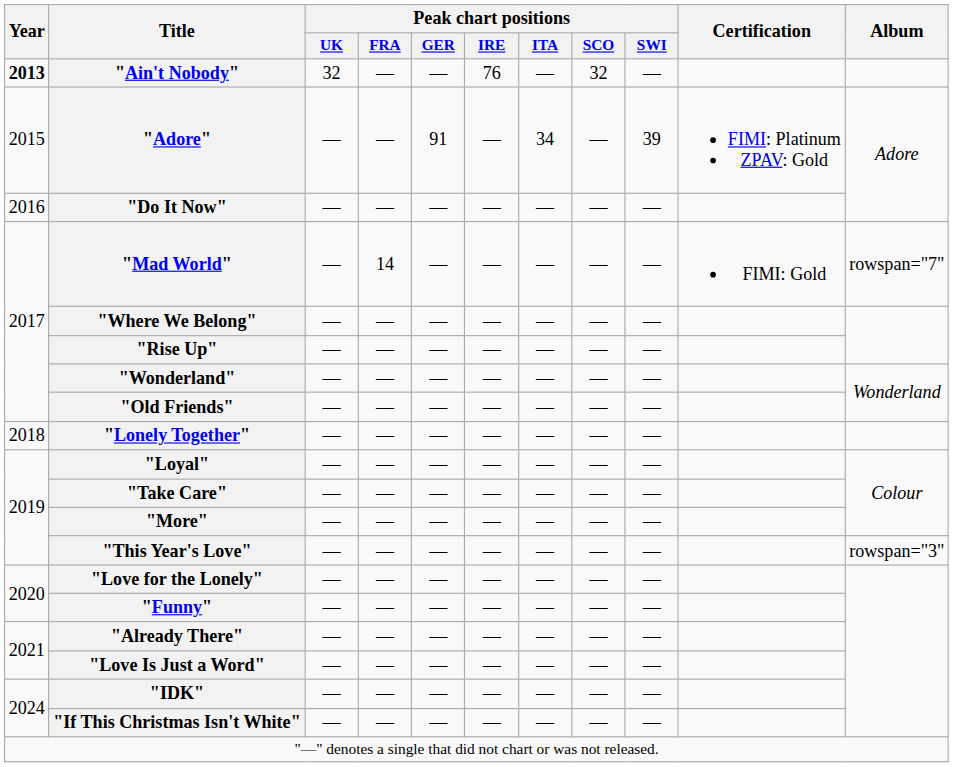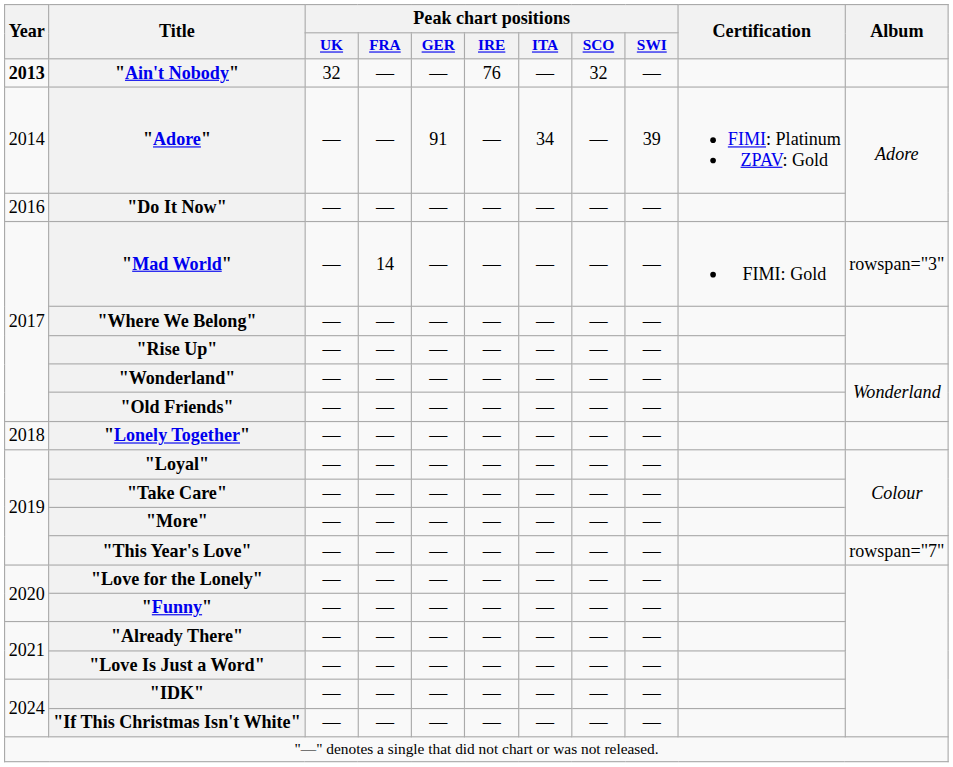(27, 139) 2015 -> (27, 139) 2014
(897, 263) rowspan="7" -> (897, 263) rowspan="3"
(897, 550) rowspan="3" -> (897, 550) rowspan="7"
